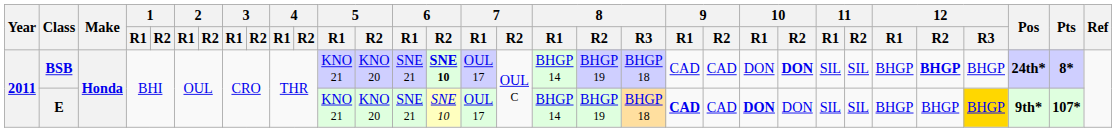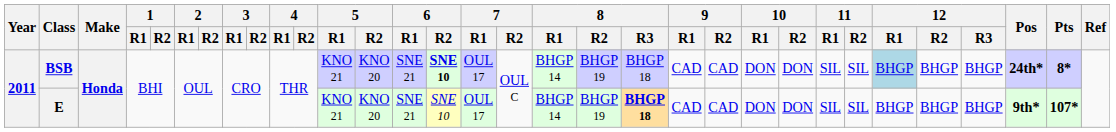(797, 68) bold -> (798, 68) normal
(895, 68) no background -> (895, 68) lightblue background
(940, 68) bold -> (939, 68) normal
(644, 107) normal -> (645, 107) bold
(685, 107) bold -> (687, 107) normal
(759, 107) bold -> (760, 107) normal
(986, 107) gold background -> (984, 107) no background
